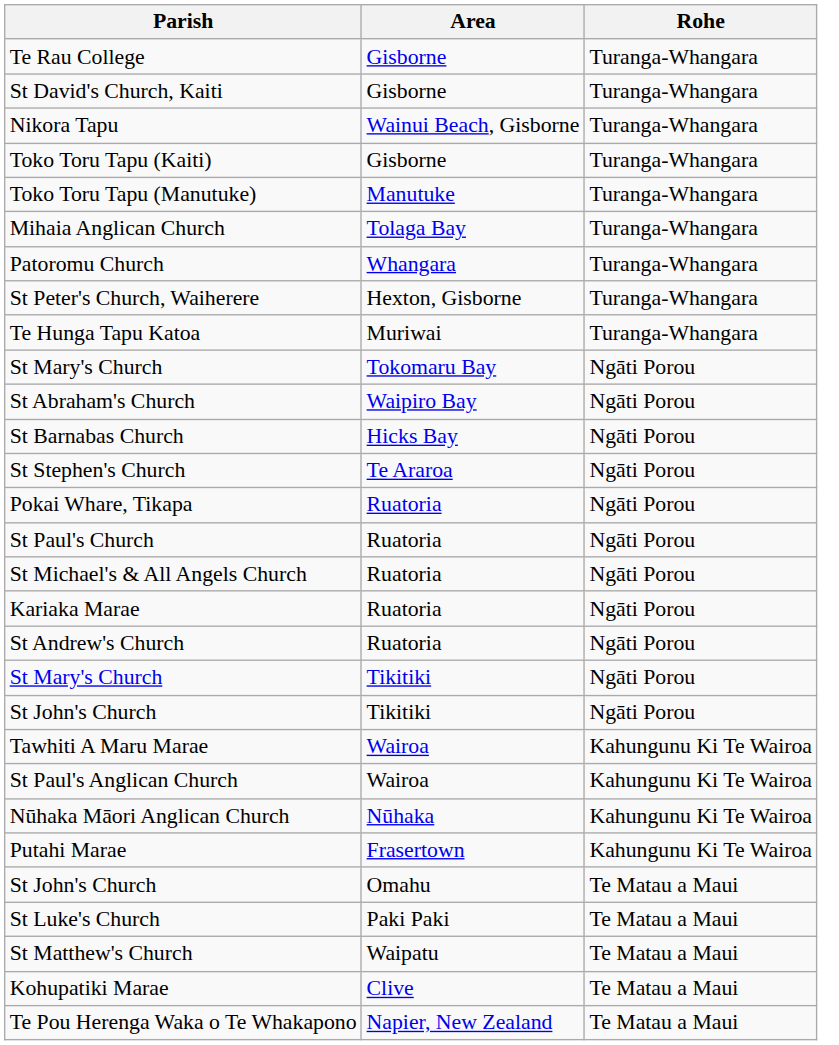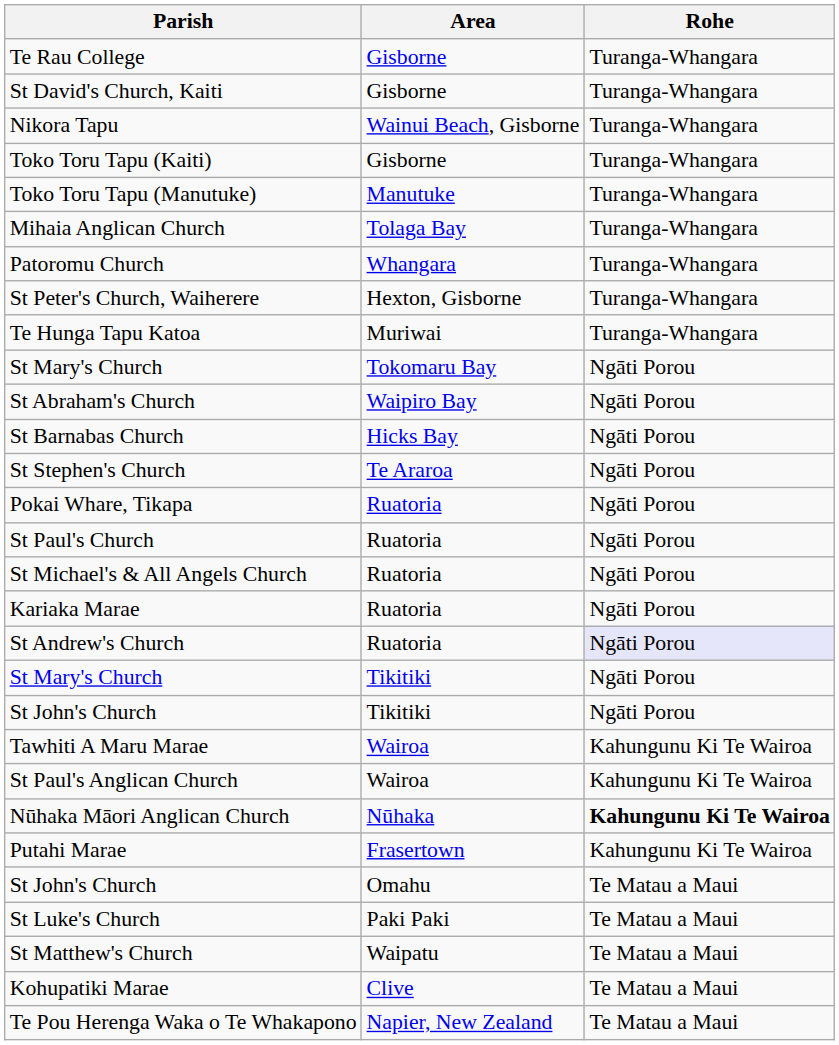(642, 642) no background -> (642, 642) lavender background
(701, 815) normal -> (710, 815) bold
